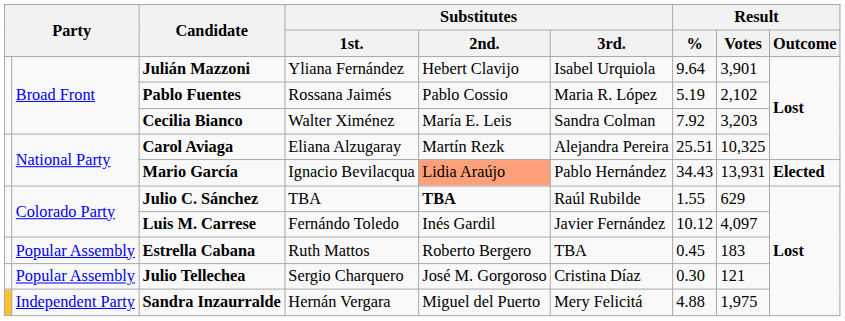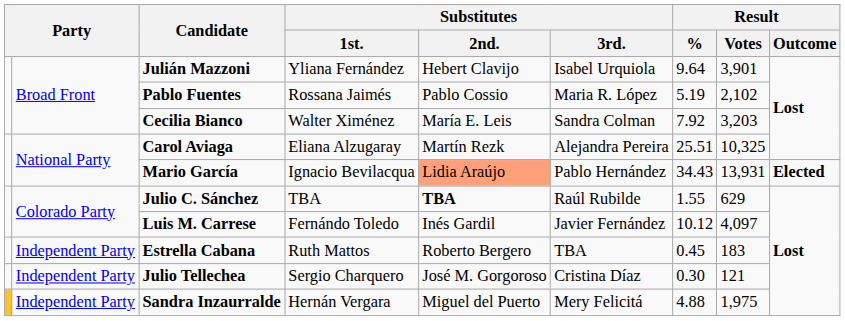(75, 250) Popular Assembly -> (75, 250) Independent Party
(75, 276) Popular Assembly -> (75, 276) Independent Party
